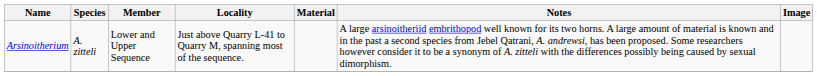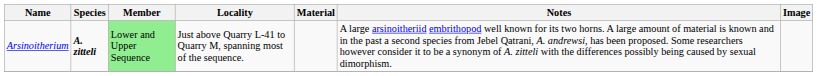(85, 46) normal -> (85, 46) bold
(133, 46) no background -> (133, 46) lightgreen background
